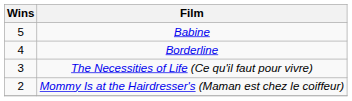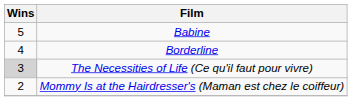(21, 68) no background -> (21, 68) lightgrey background
